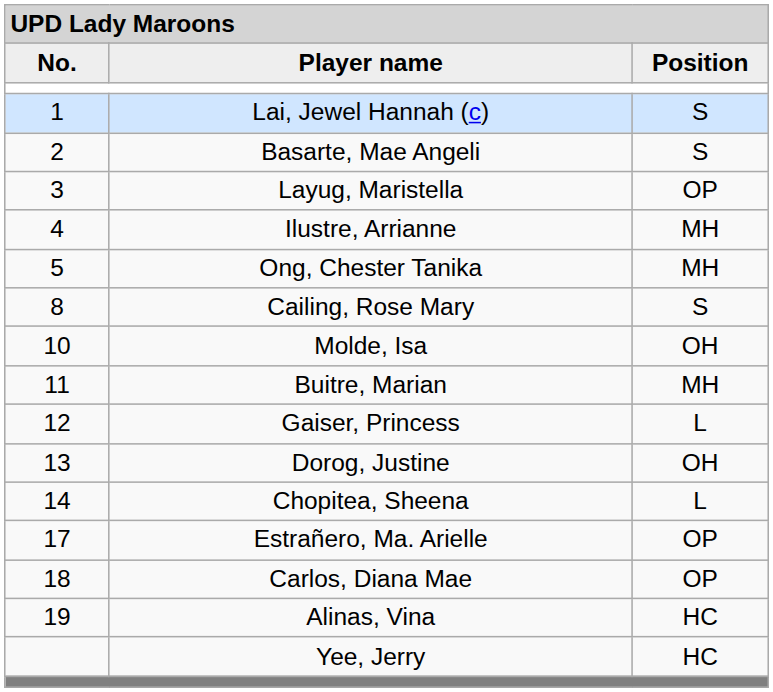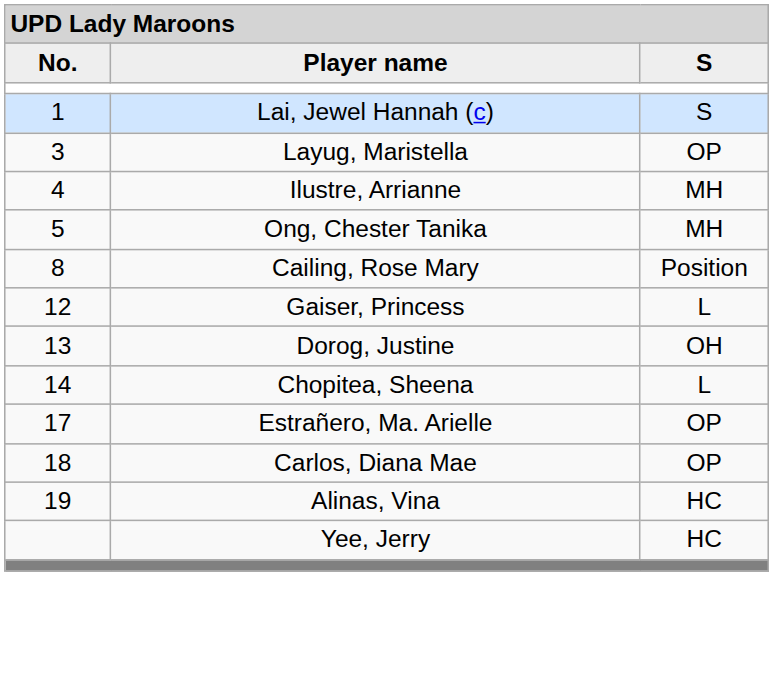(700, 62) Position -> (704, 62) S
- row: (57, 151)
(700, 306) S -> (704, 268) Position
- row: (57, 345)
- row: (57, 384)
